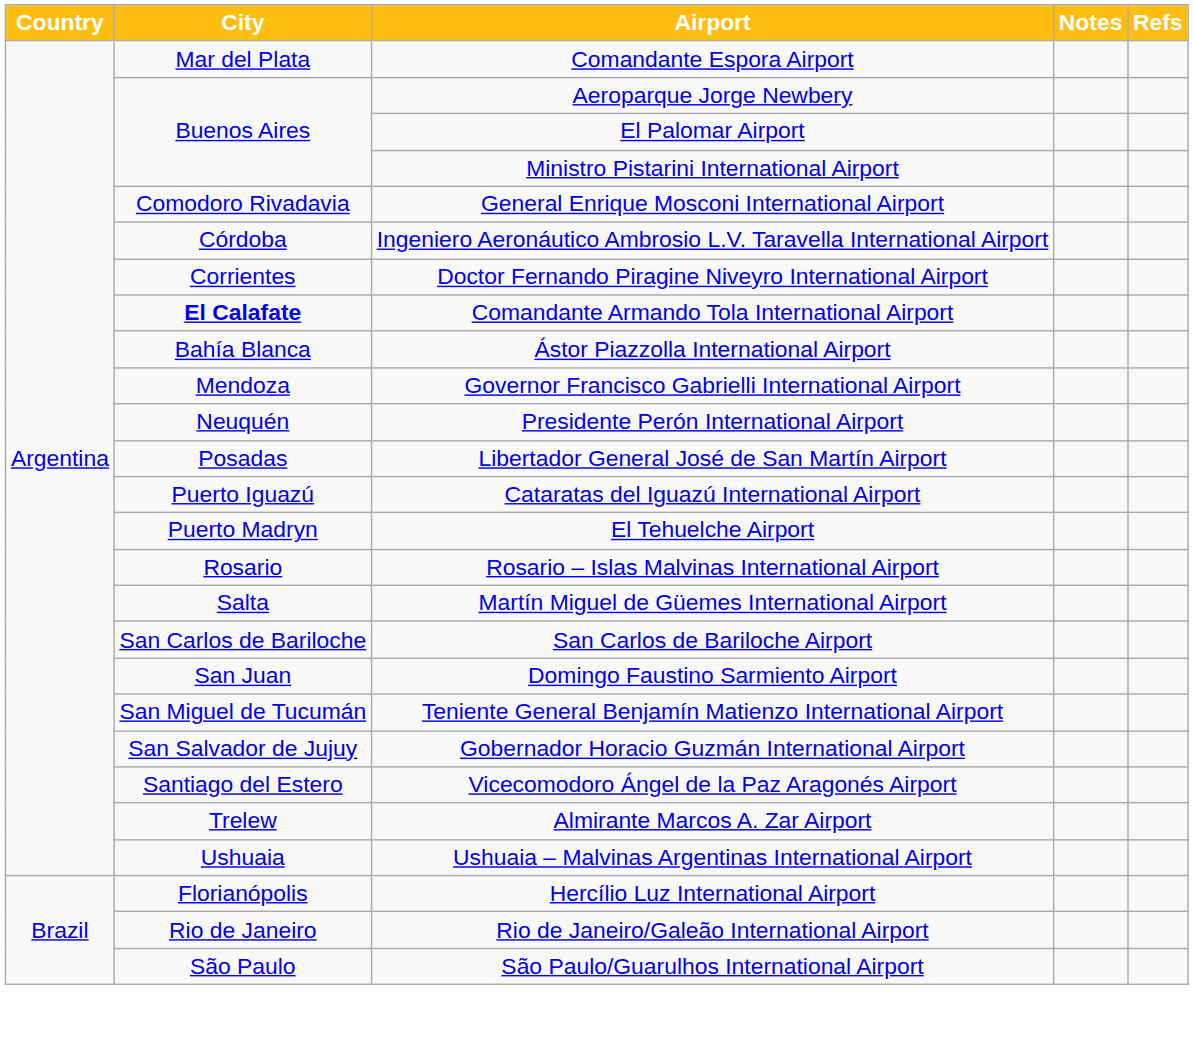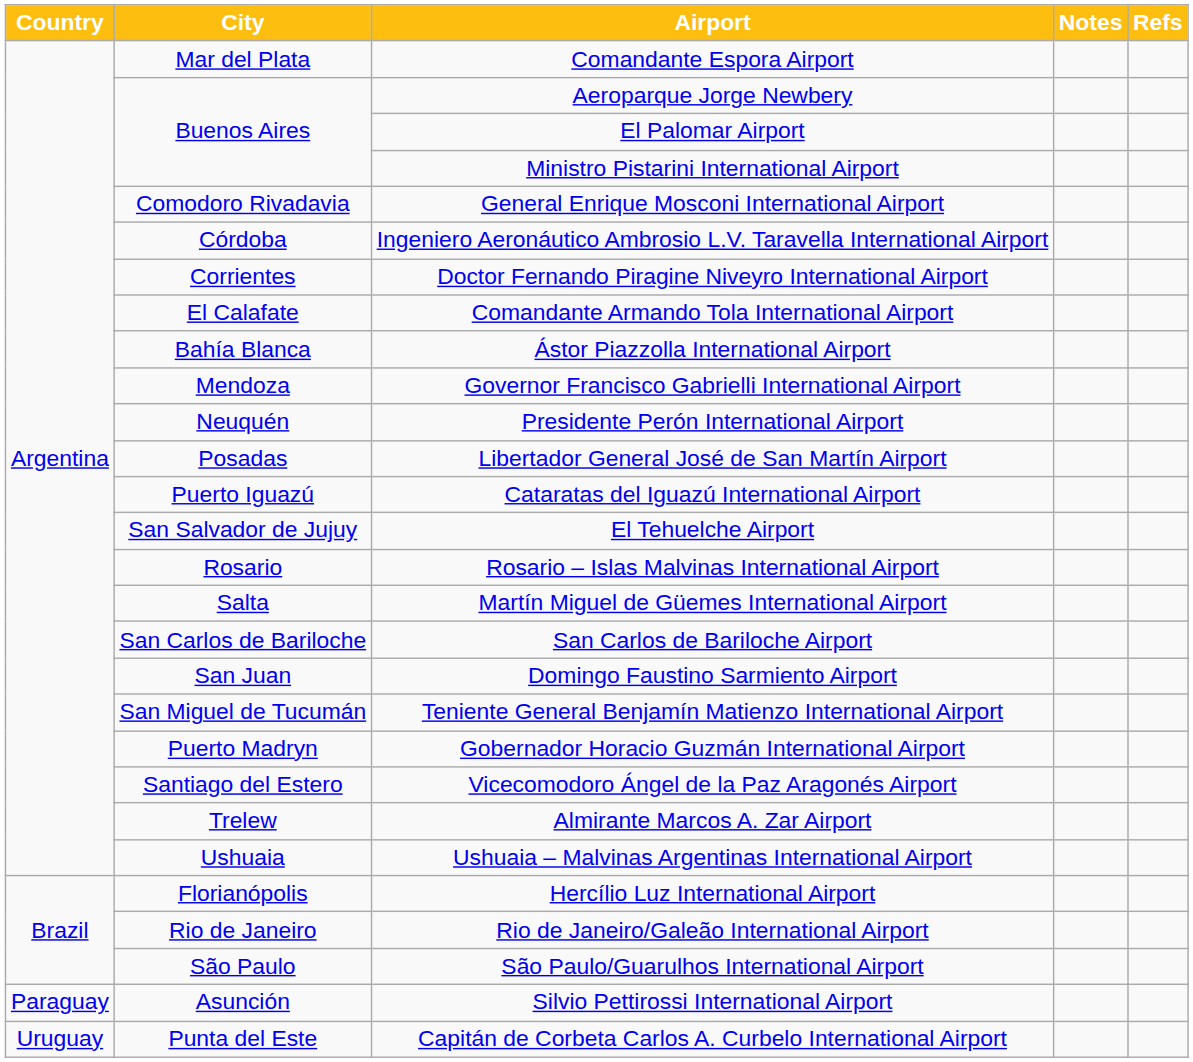(243, 312) bold -> (243, 312) normal
(243, 530) Puerto Madryn -> (243, 530) San Salvador de Jujuy
(243, 748) San Salvador de Jujuy -> (243, 748) Puerto Madryn
+ row: (713, 1002)
+ row: (713, 1038)
